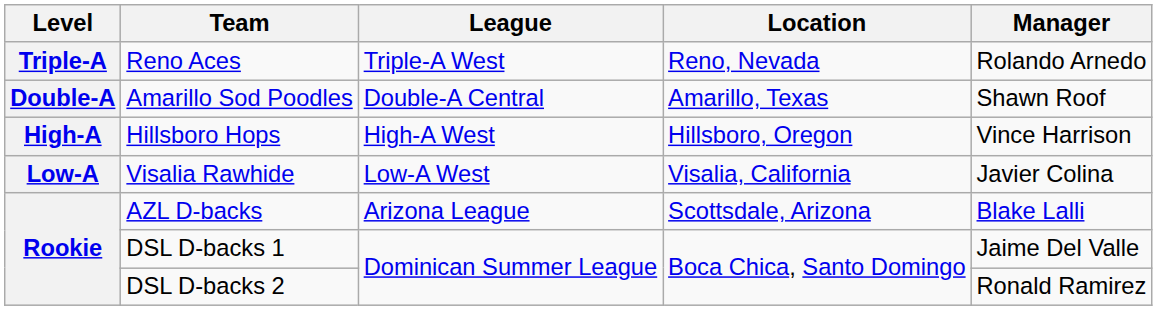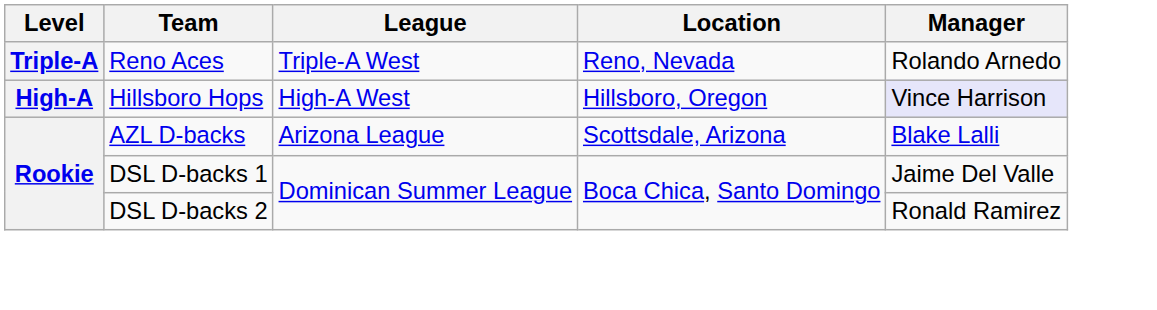- row: (240, 98)
(1054, 135) no background -> (969, 98) lavender background
- row: (210, 173)
